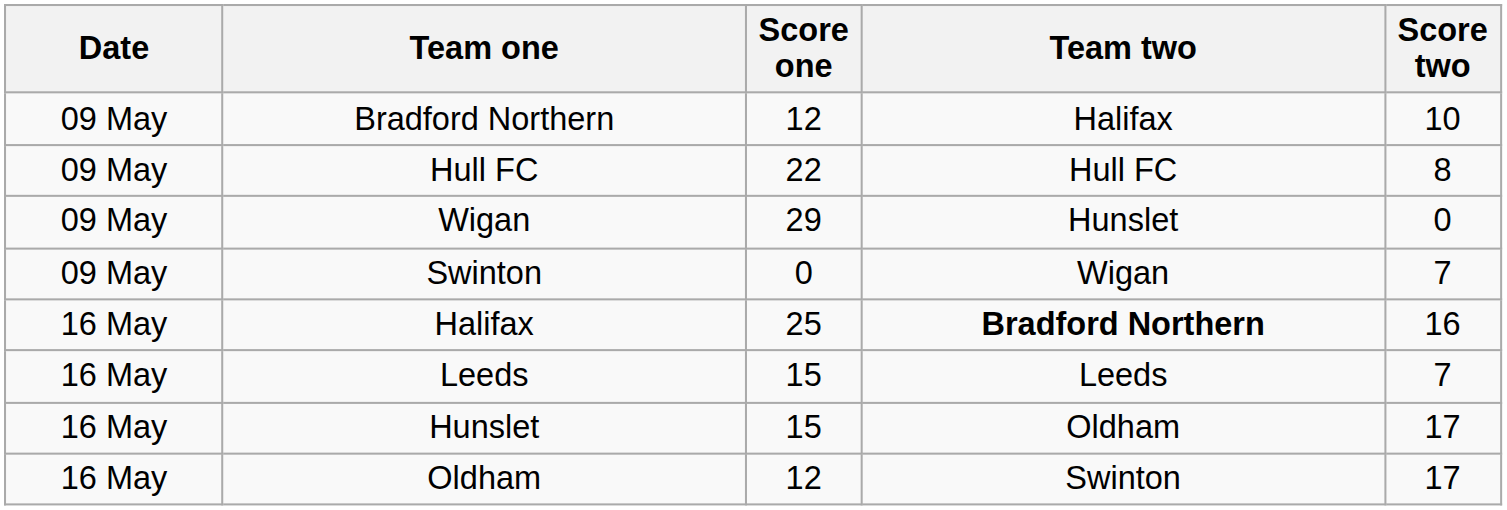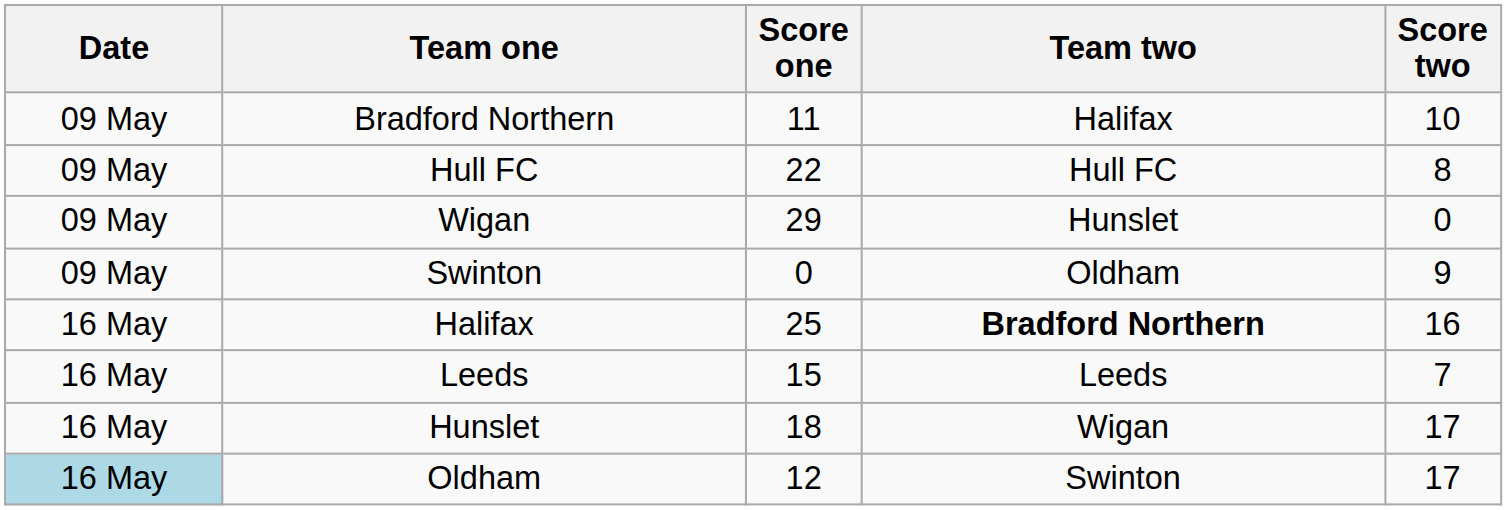(804, 118) 12 -> (804, 118) 11
(1123, 272) Wigan -> (1123, 272) Oldham
(1443, 272) 7 -> (1443, 272) 9
(804, 427) 15 -> (804, 427) 18
(1123, 427) Oldham -> (1123, 427) Wigan
(114, 478) no background -> (114, 478) lightblue background
